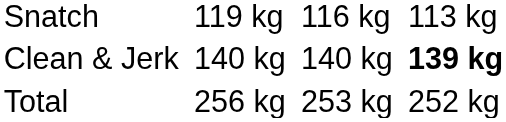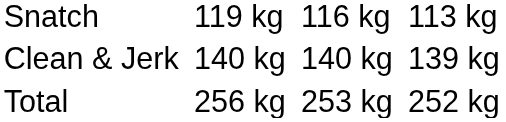(456, 59) bold -> (454, 59) normal
